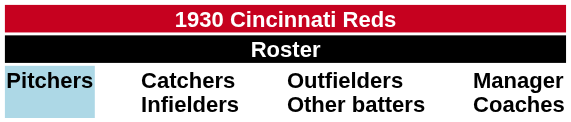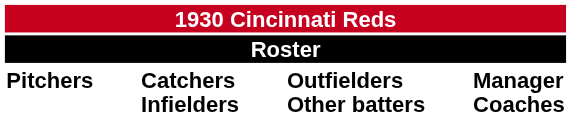(50, 80) lightblue background -> (50, 80) no background
